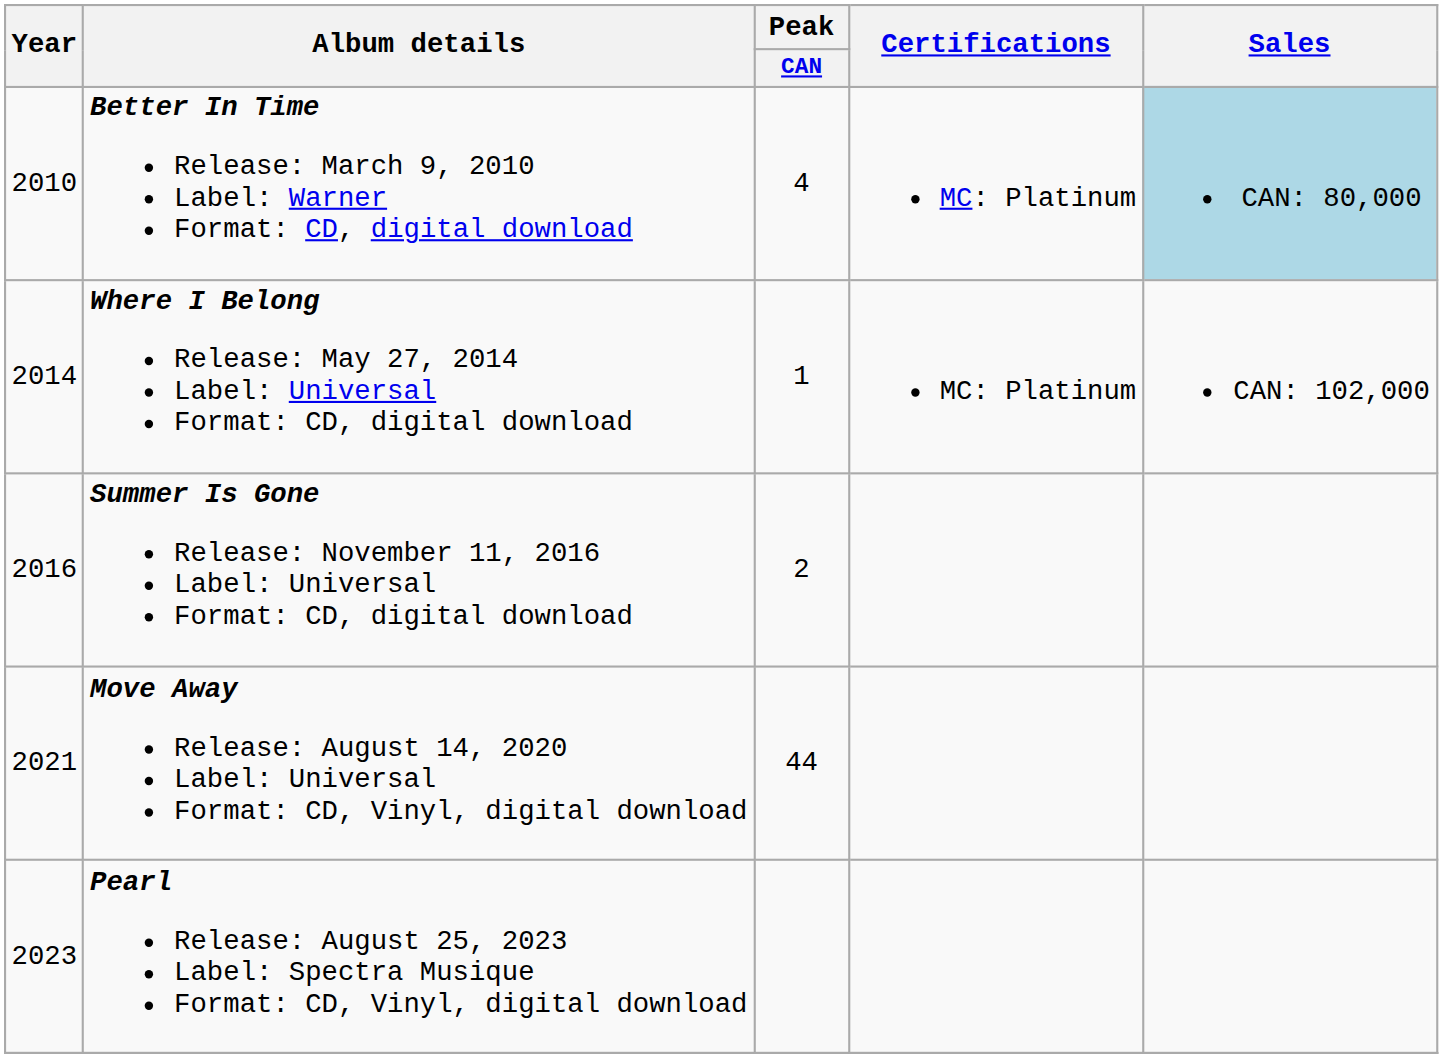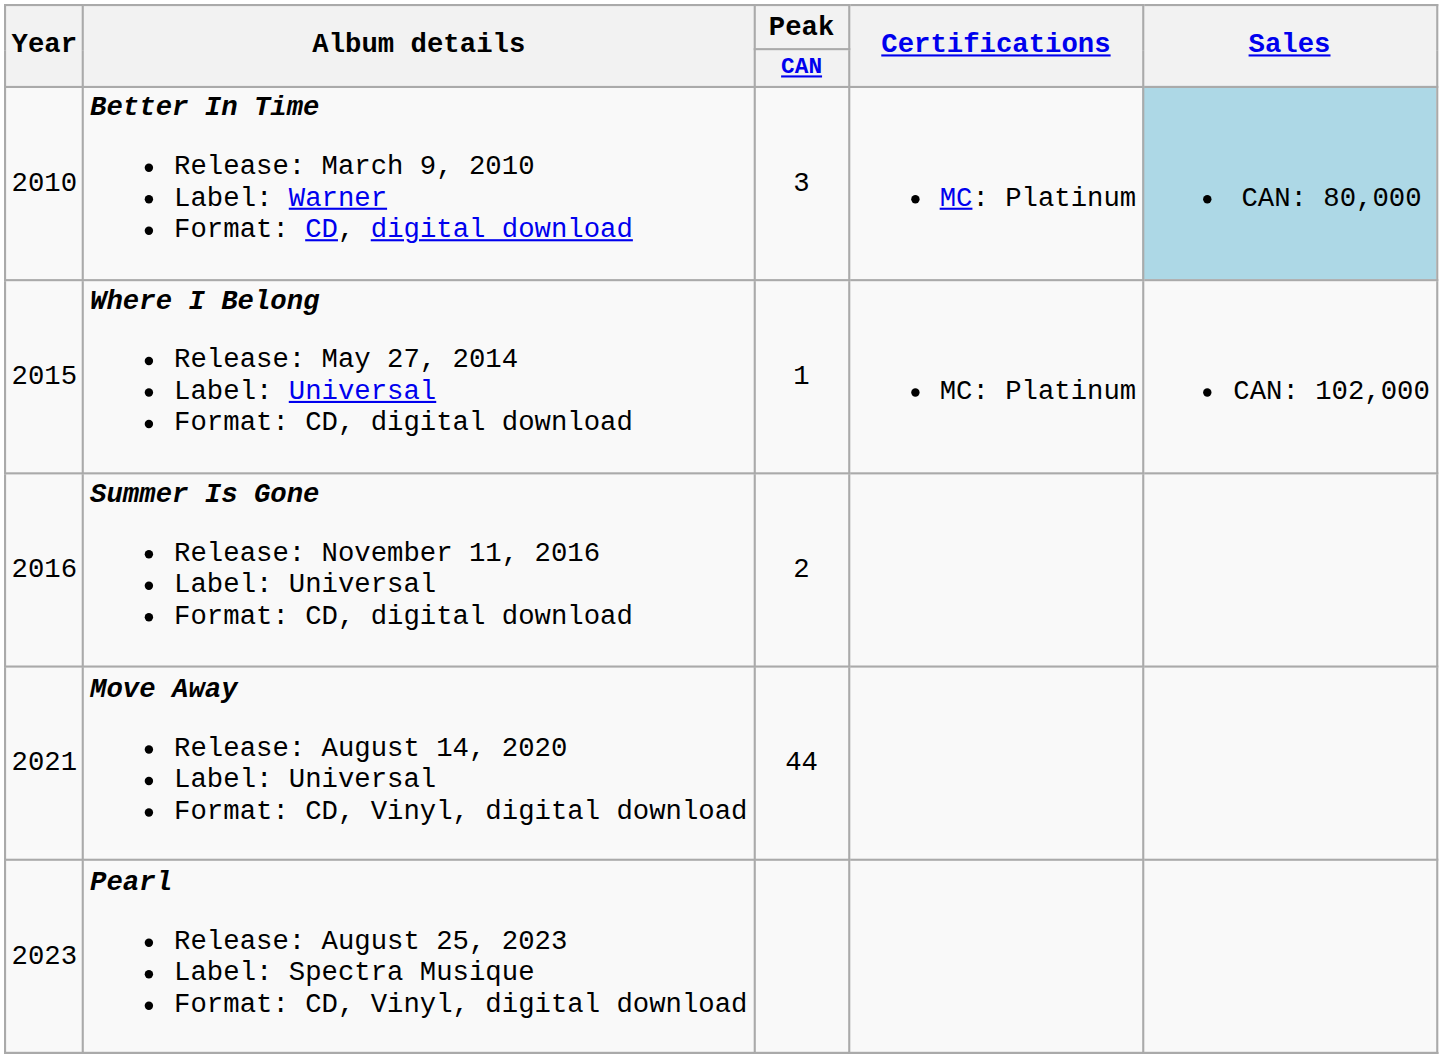(802, 183) 4 -> (802, 183) 3
(44, 376) 2014 -> (44, 376) 2015
